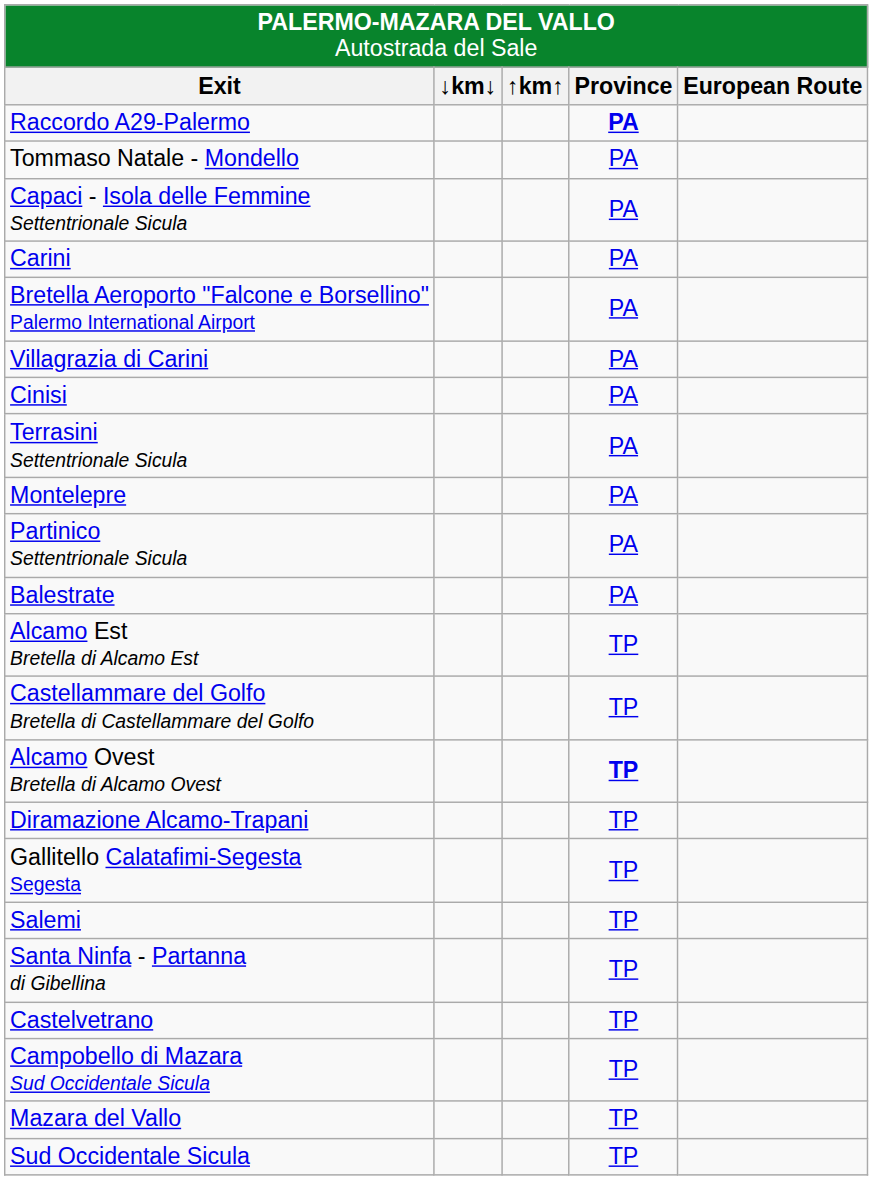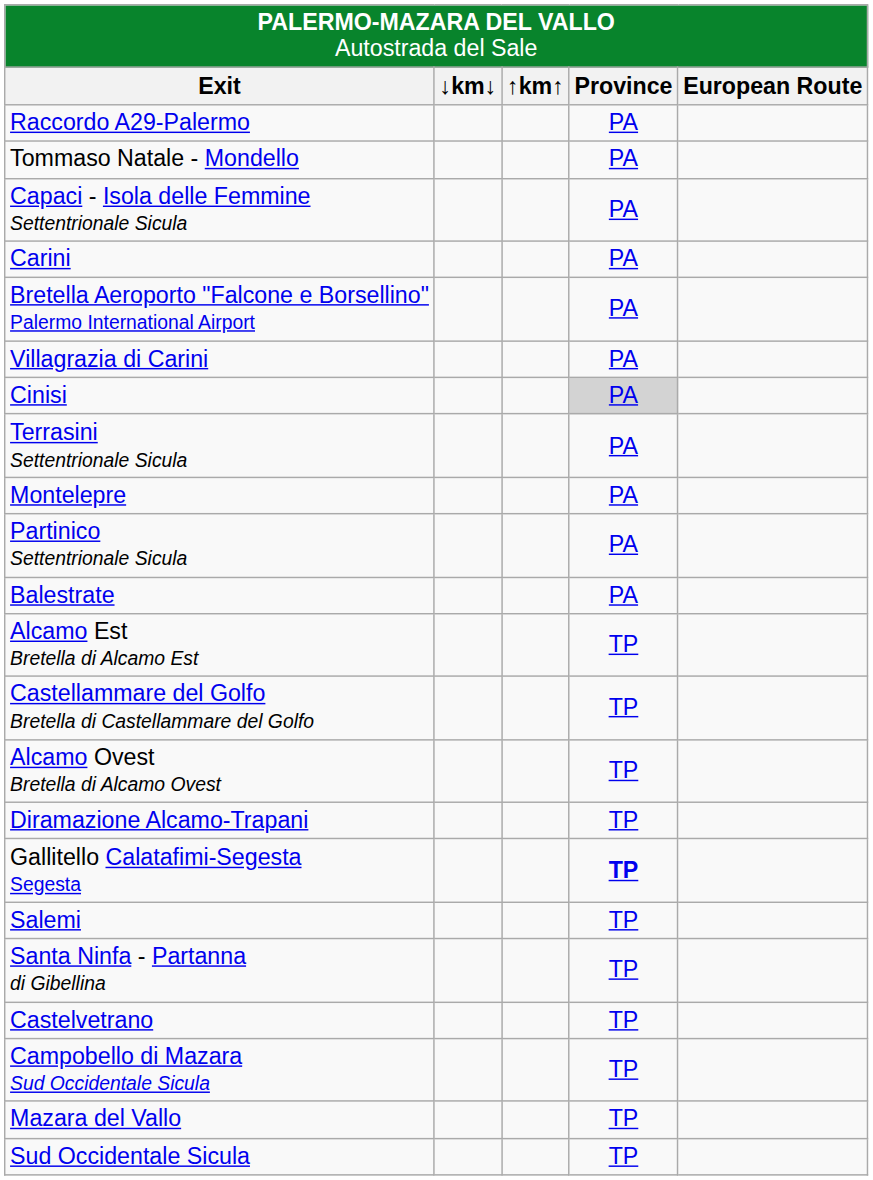(623, 122) bold -> (623, 122) normal
(623, 395) no background -> (623, 395) lightgrey background
(623, 770) bold -> (623, 770) normal
(623, 870) normal -> (623, 870) bold
